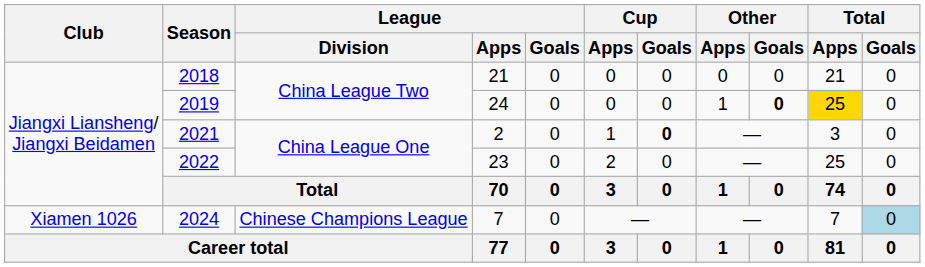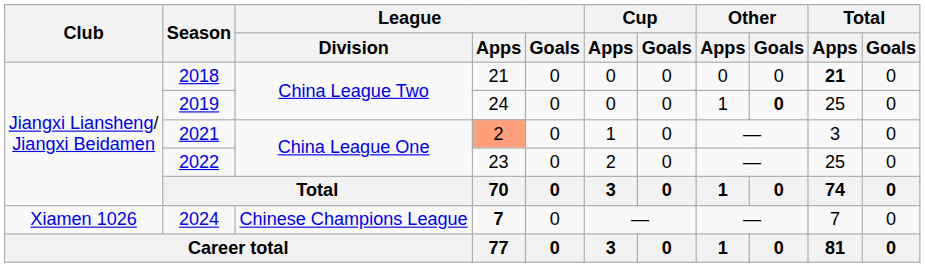(835, 76) normal -> (835, 76) bold
(835, 104) gold background -> (835, 104) no background
(499, 133) no background -> (499, 133) lightsalmon background
(667, 133) bold -> (667, 133) normal
(499, 219) normal -> (499, 219) bold
(891, 219) lightblue background -> (891, 219) no background
